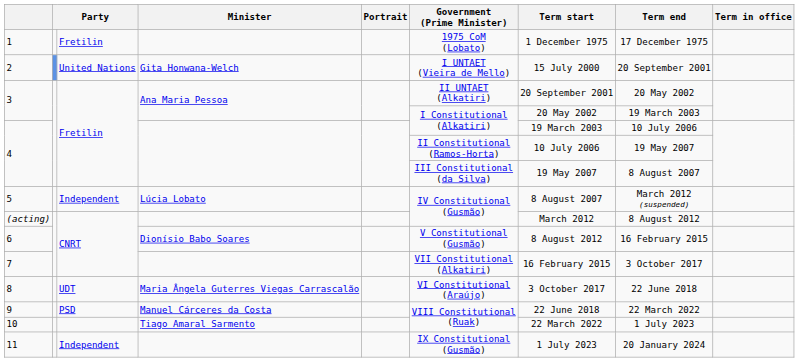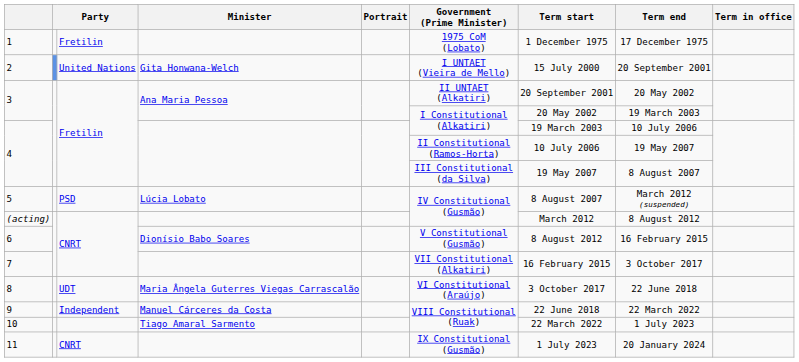(89, 199) Independent -> (67, 199) PSD
(67, 310) PSD -> (89, 310) Independent
(89, 344) Independent -> (70, 344) CNRT
